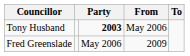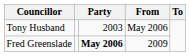(112, 28) bold -> (113, 28) normal
(101, 43) normal -> (102, 43) bold
